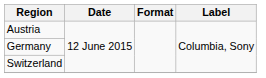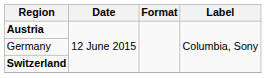(23, 30) normal -> (25, 30) bold
(35, 64) normal -> (37, 64) bold
